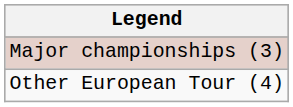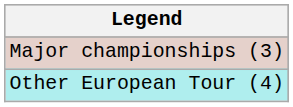(147, 85) no background -> (147, 85) paleturquoise background
